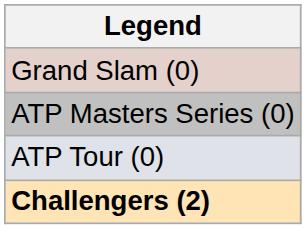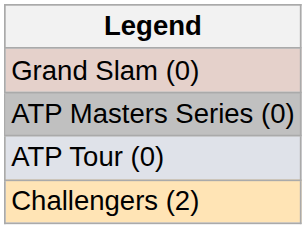(111, 200) bold -> (105, 200) normal
